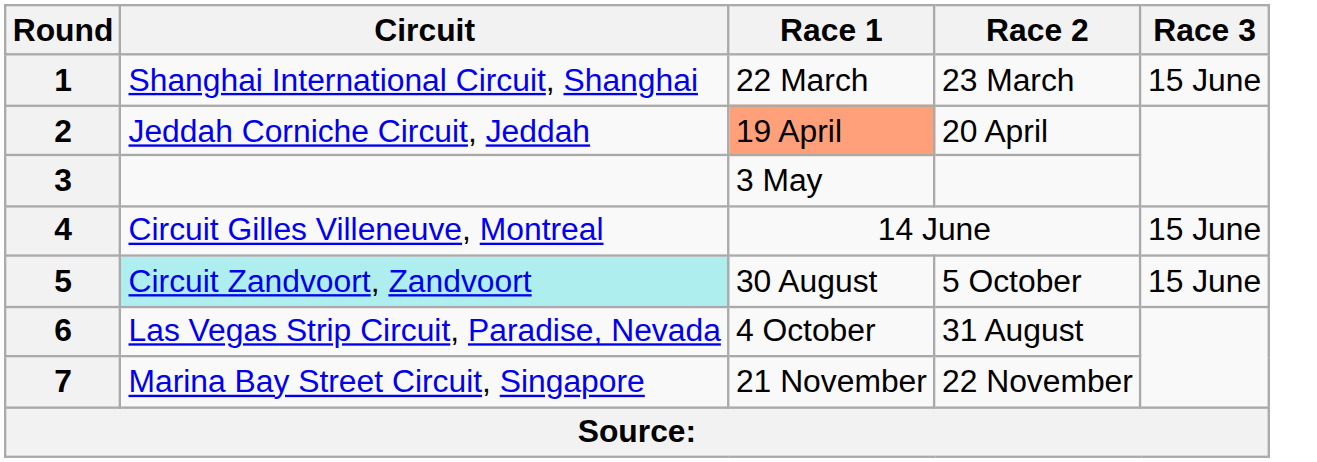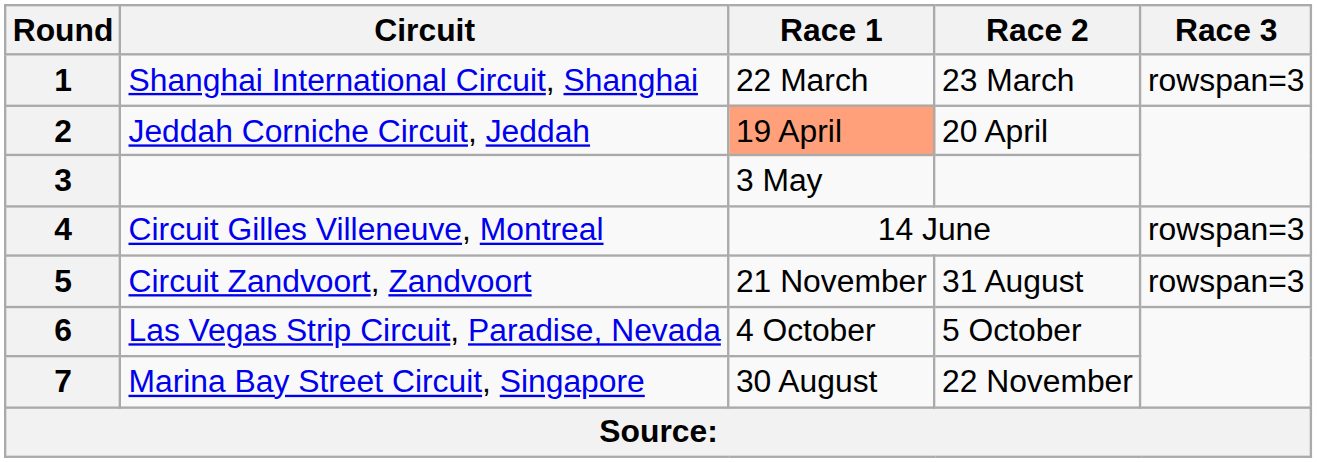(1205, 80) 15 June -> (1226, 80) rowspan=3
(1205, 231) 15 June -> (1226, 231) rowspan=3
(330, 281) paleturquoise background -> (330, 281) no background
(807, 281) 30 August -> (831, 281) 21 November
(1012, 281) 5 October -> (1013, 281) 31 August
(1205, 281) 15 June -> (1226, 281) rowspan=3
(1013, 331) 31 August -> (1012, 331) 5 October
(831, 381) 21 November -> (807, 381) 30 August
